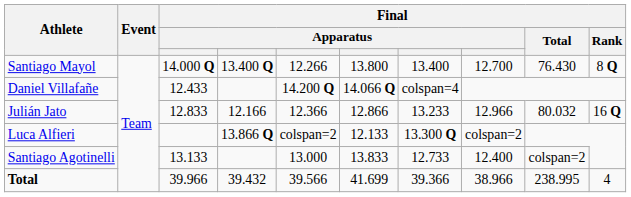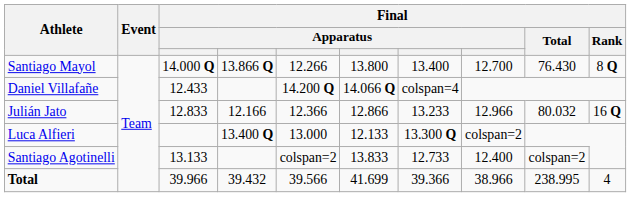(247, 66) 13.400 Q -> (247, 66) 13.866 Q
(247, 135) 13.866 Q -> (247, 135) 13.400 Q
(308, 135) colspan=2 -> (308, 135) 13.000
(308, 158) 13.000 -> (308, 158) colspan=2
